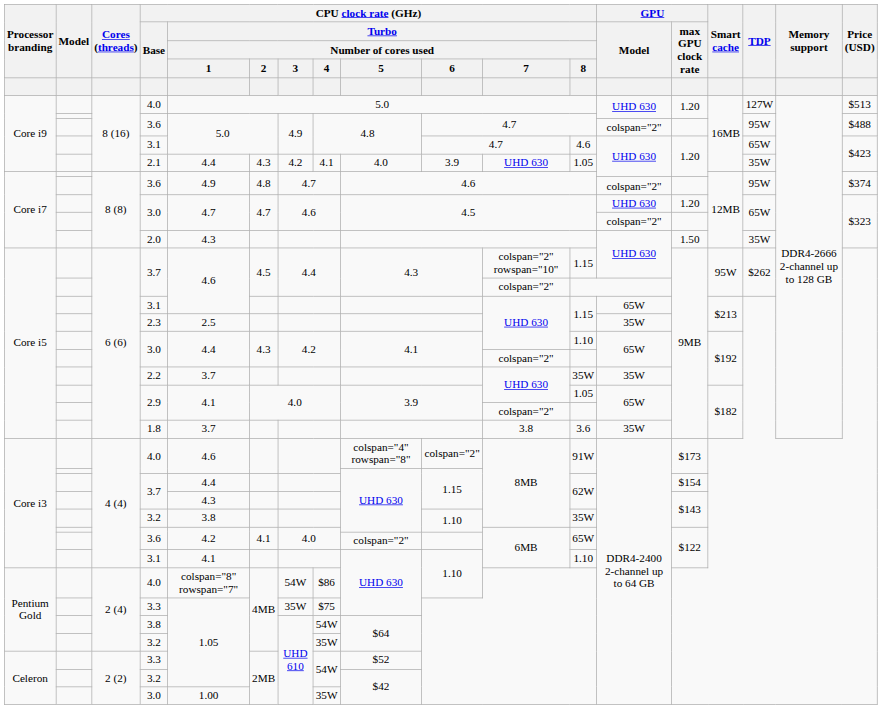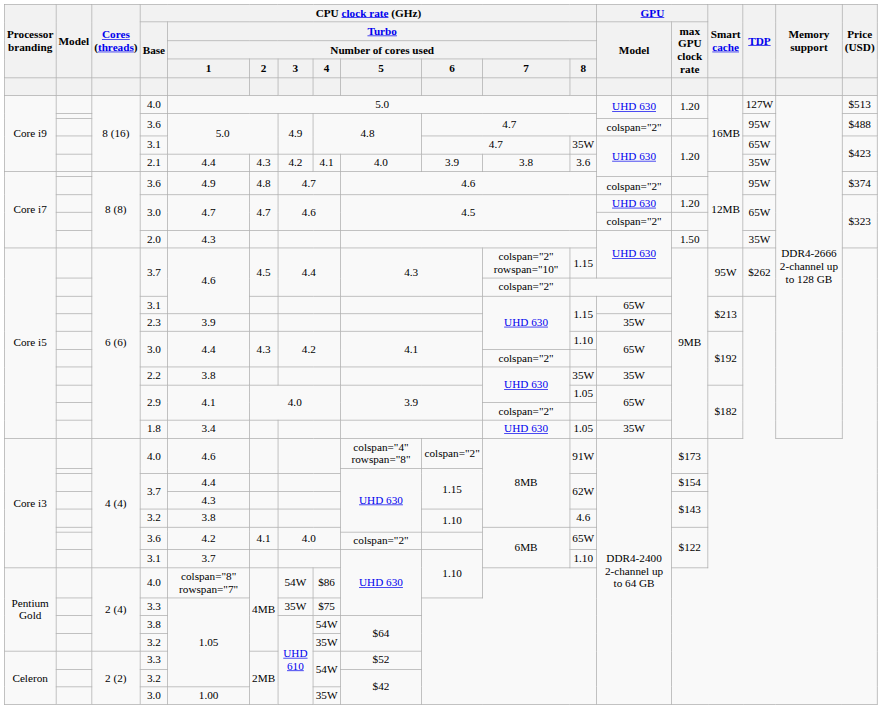(583, 145) 4.6 -> (583, 145) 35W
(526, 162) UHD 630 -> (526, 162) 3.8
(583, 162) 1.05 -> (583, 162) 3.6
(209, 322) 2.5 -> (209, 322) 3.9
(209, 376) 3.7 -> (209, 376) 3.8
(209, 429) 3.7 -> (209, 429) 3.4
(526, 429) 3.8 -> (526, 429) UHD 630
(583, 429) 3.6 -> (583, 429) 1.05
(583, 518) 35W -> (583, 518) 4.6
(209, 558) 4.1 -> (209, 558) 3.7
